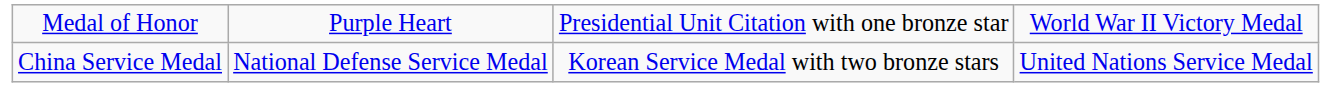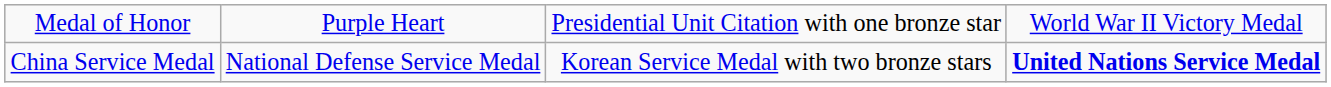(1166, 61) normal -> (1166, 61) bold
